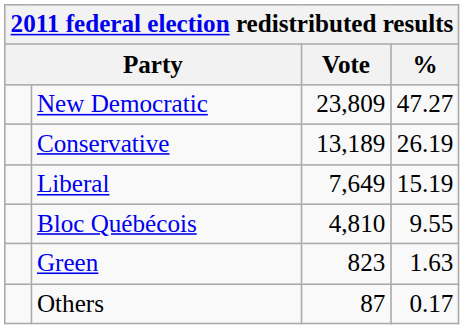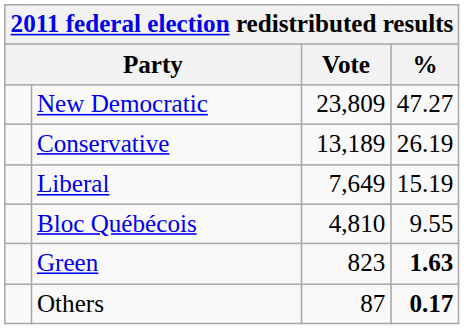(431, 263) normal -> (431, 263) bold
(431, 303) normal -> (431, 303) bold
